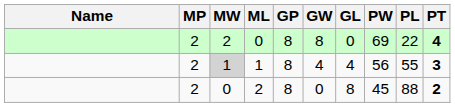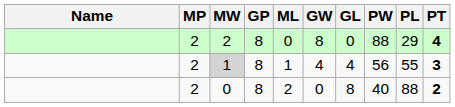columns swapped: (259, 16) <-> (288, 16)
(380, 41) 69 -> (380, 41) 88
(410, 41) 22 -> (410, 41) 29
(380, 89) 45 -> (380, 89) 40
